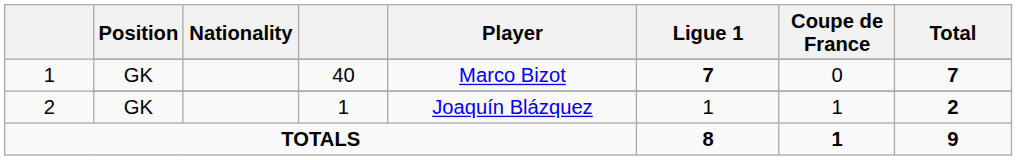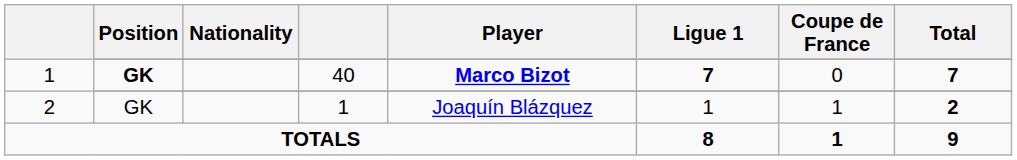(138, 75) normal -> (138, 75) bold
(512, 75) normal -> (512, 75) bold
